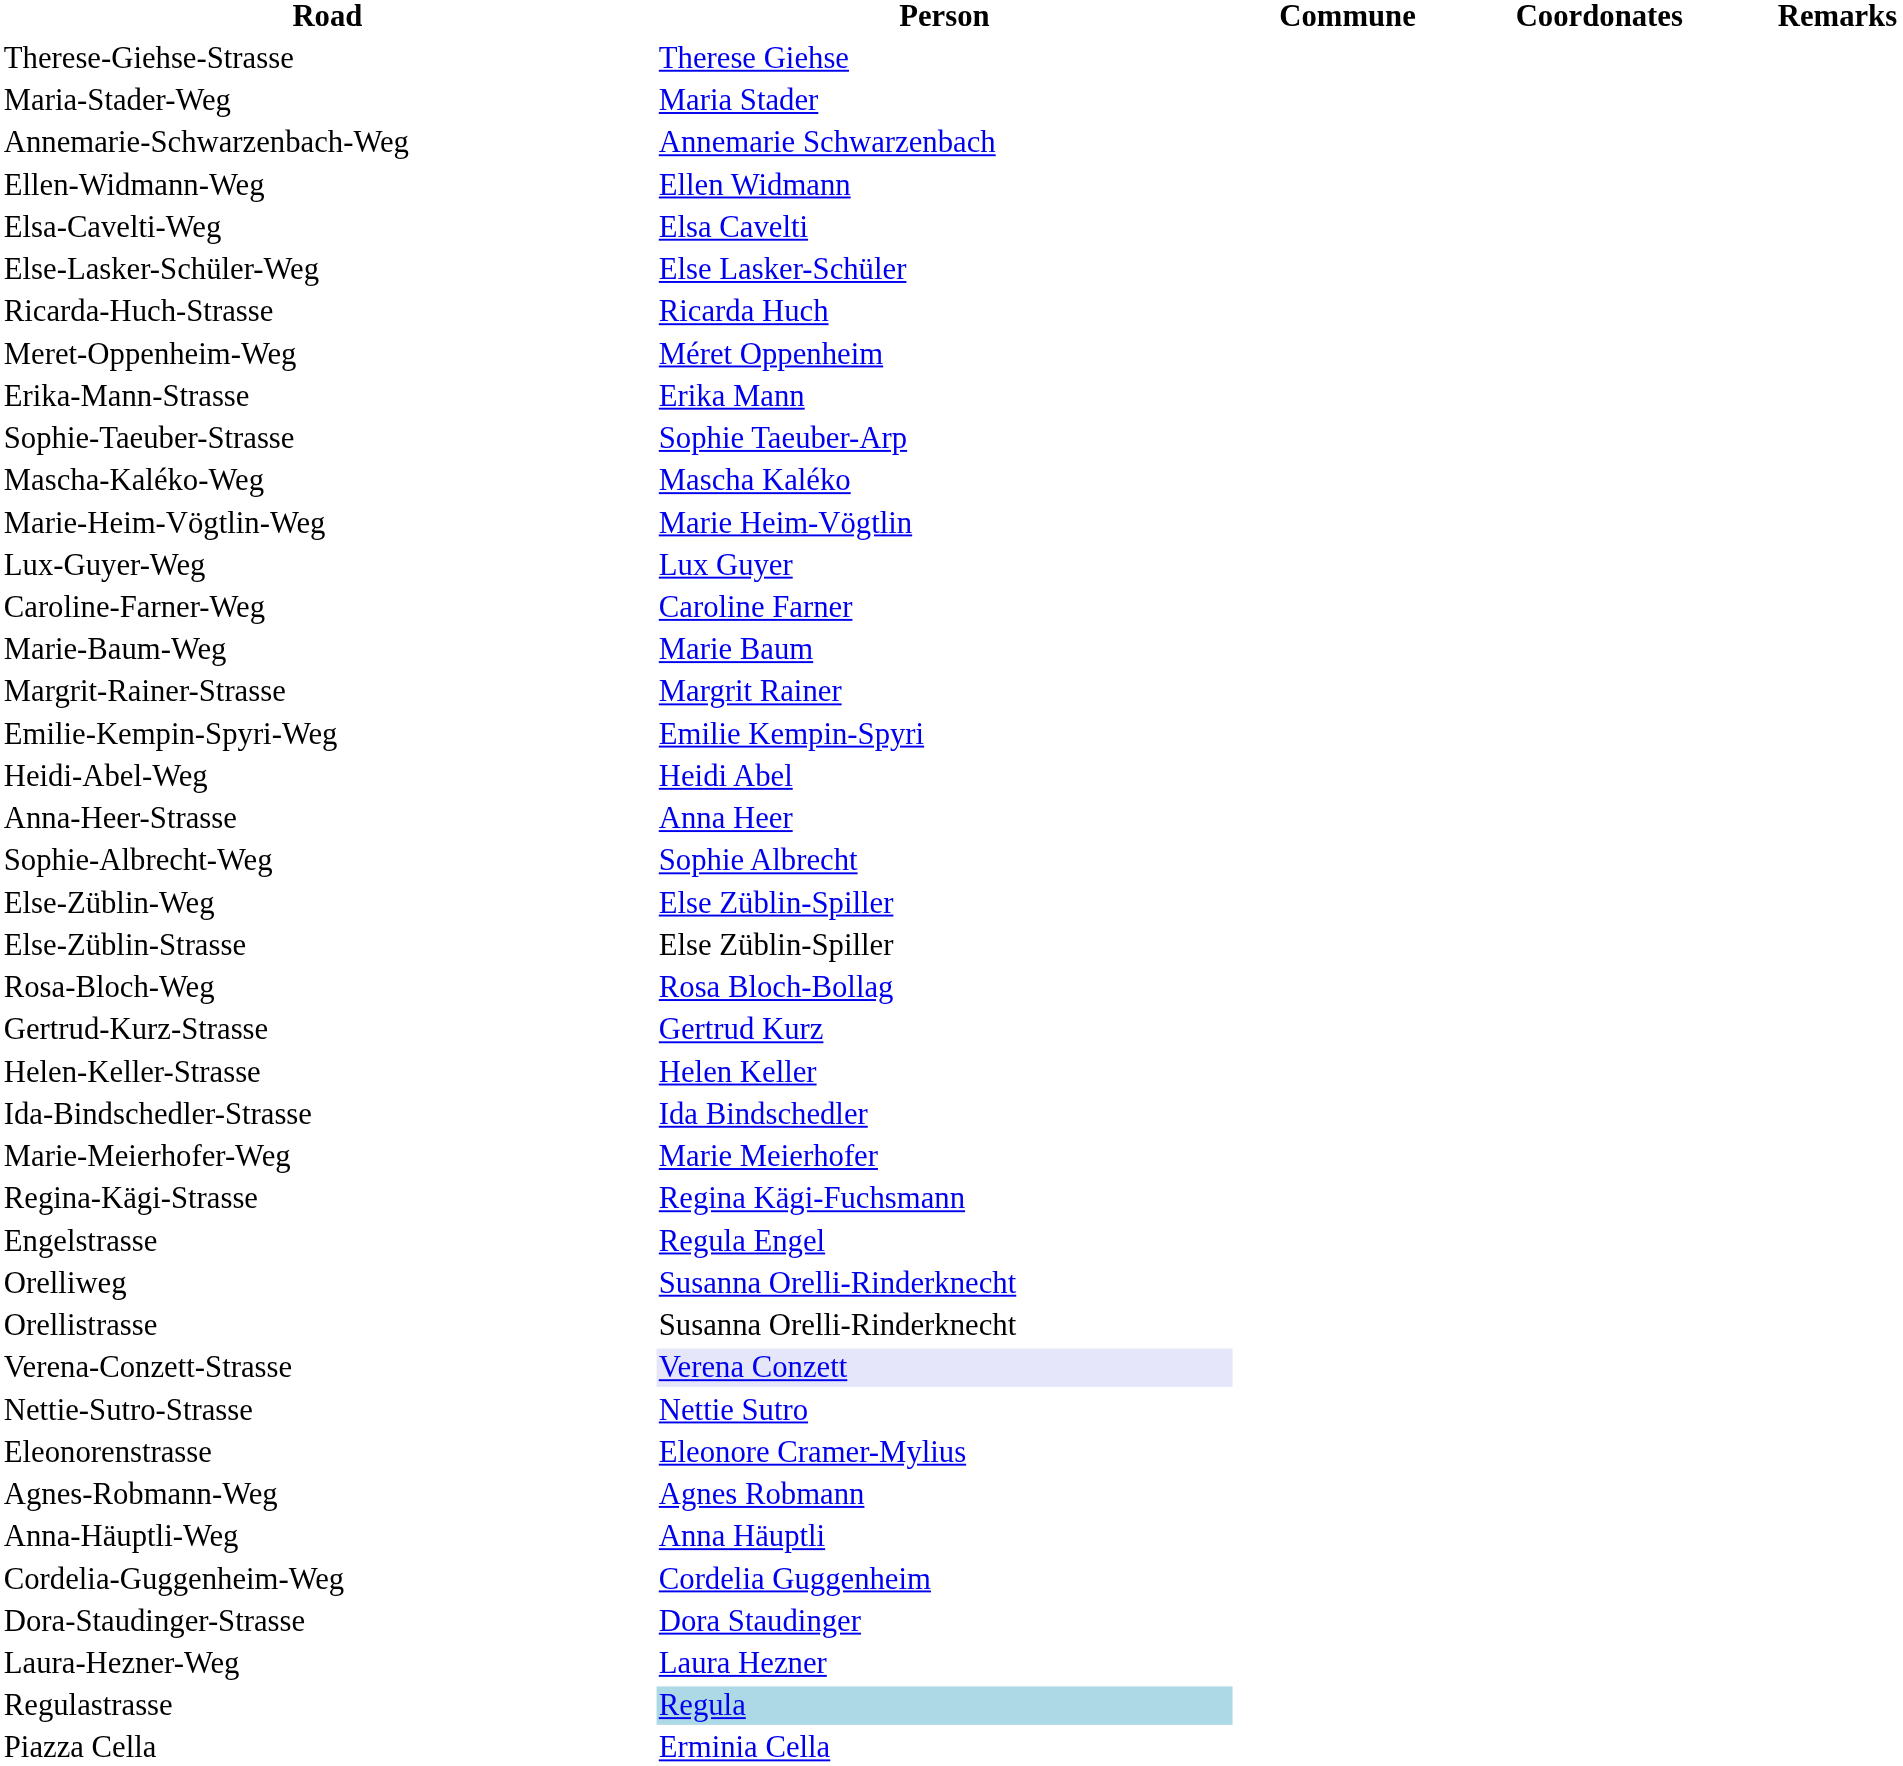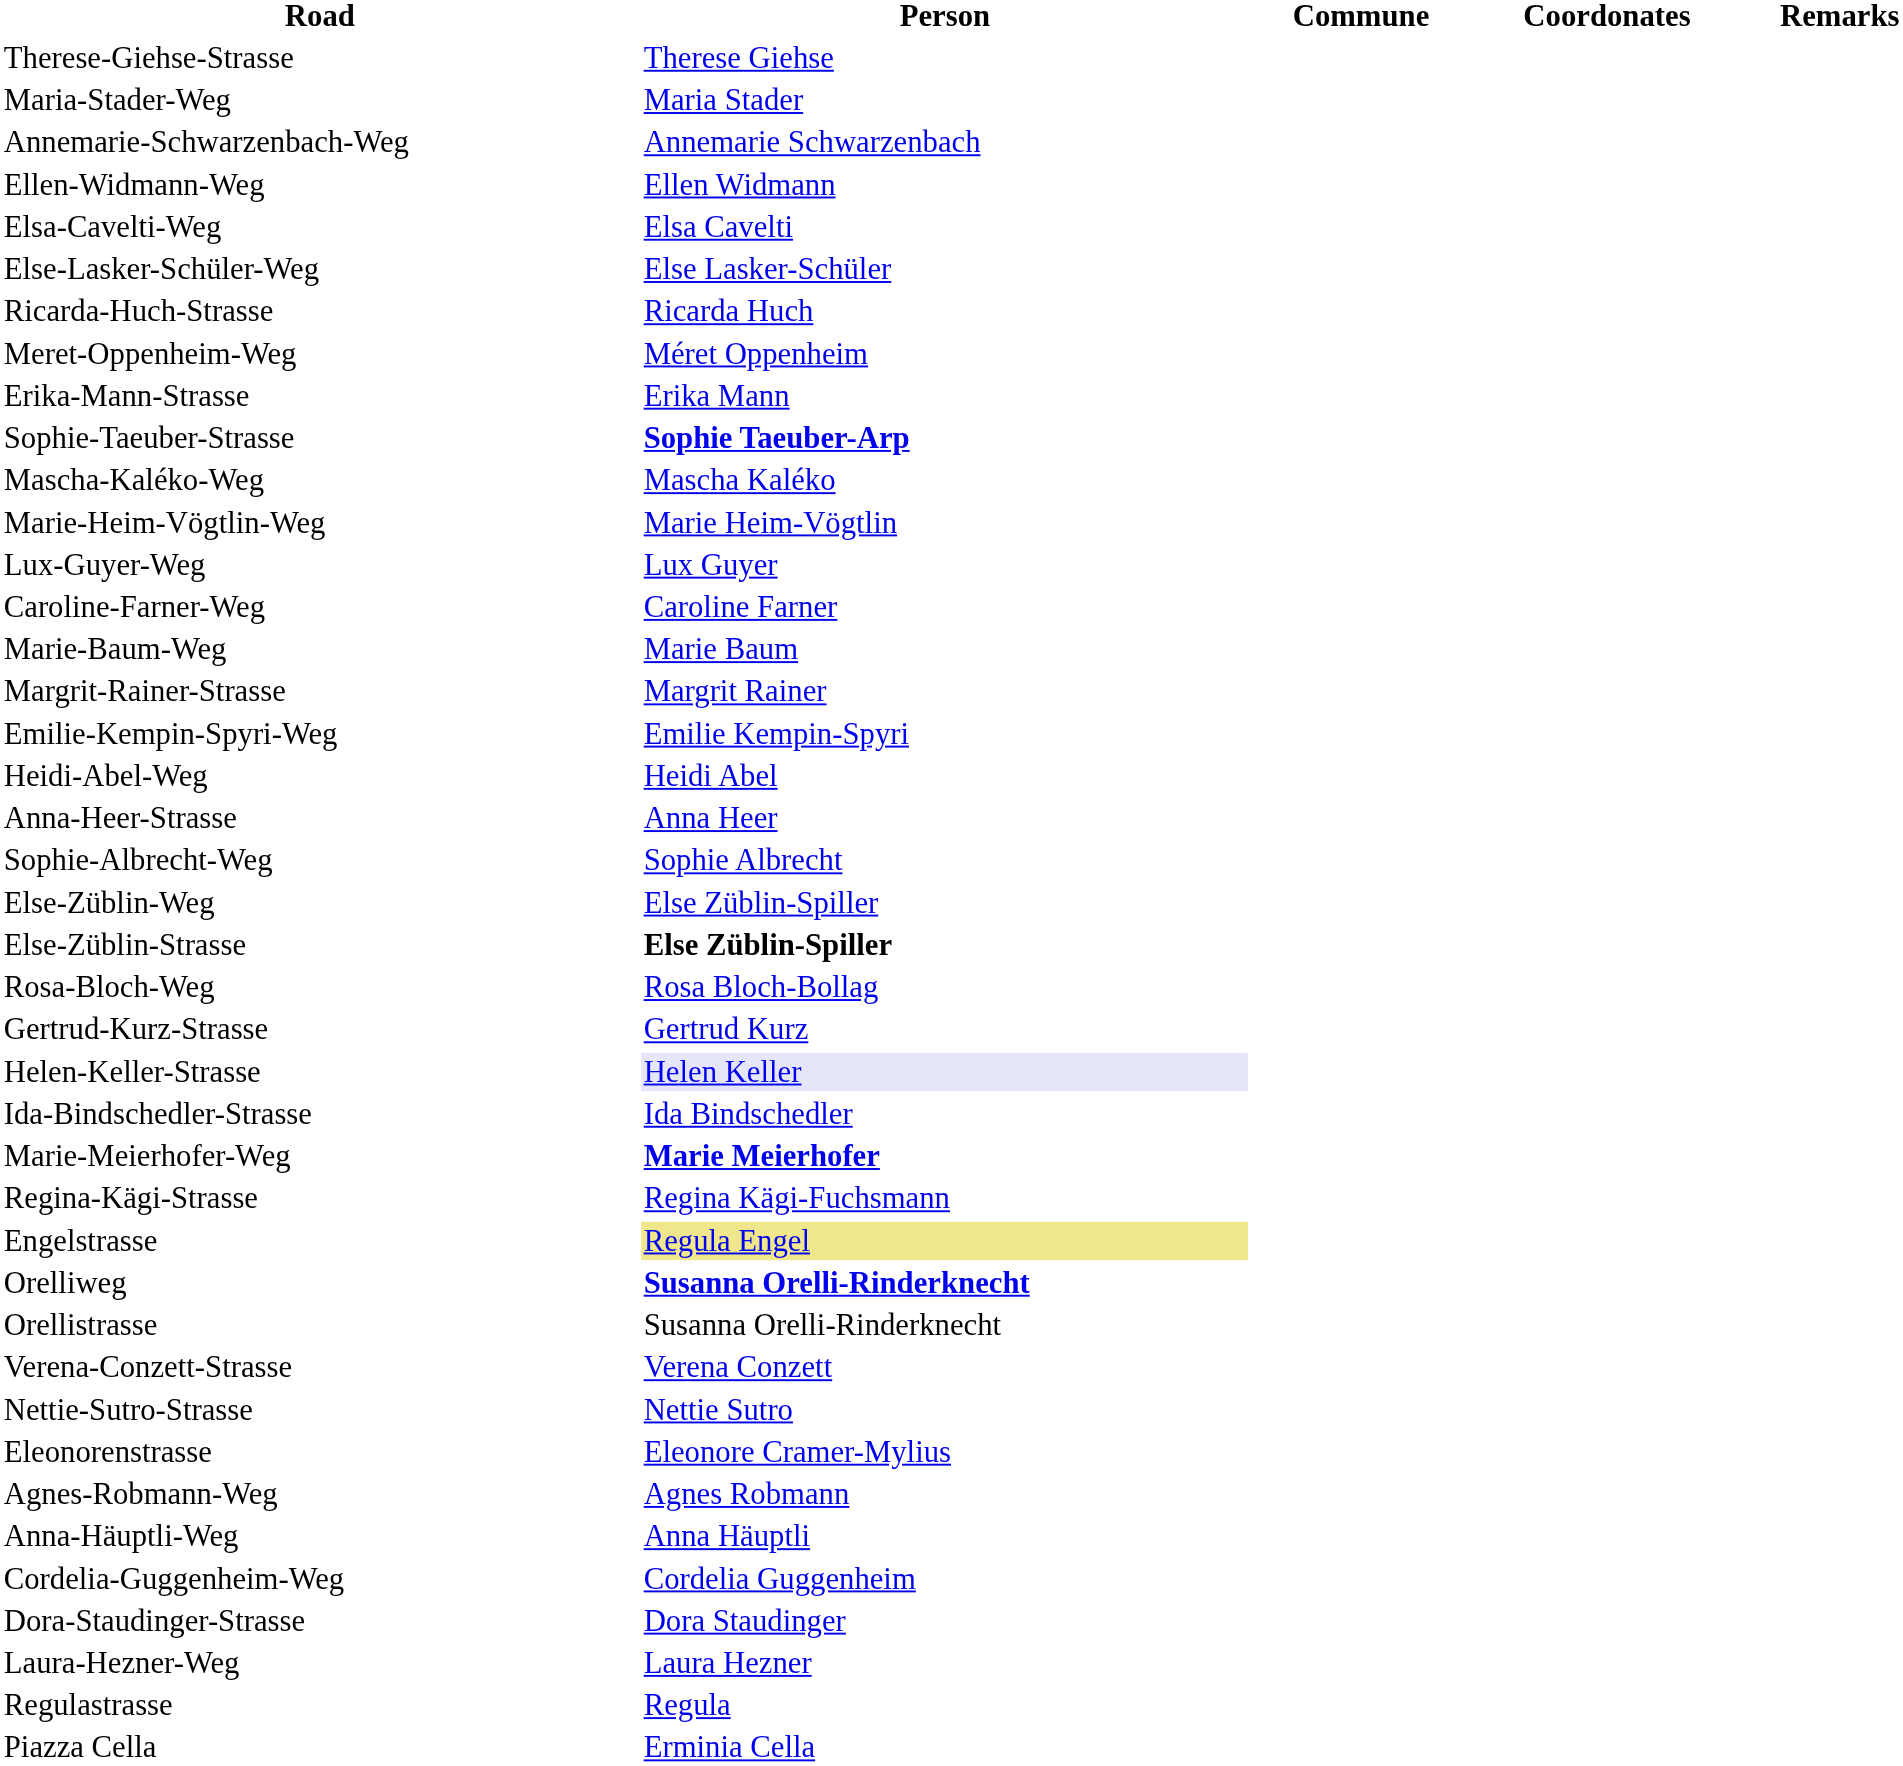(783, 437) normal -> (777, 437) bold
(776, 944) normal -> (768, 944) bold
(738, 1071) no background -> (723, 1071) lavender background
(768, 1156) normal -> (762, 1156) bold
(742, 1240) no background -> (727, 1240) khaki background
(838, 1282) normal -> (837, 1282) bold
(753, 1367) lavender background -> (738, 1367) no background
(702, 1705) lightblue background -> (687, 1705) no background
